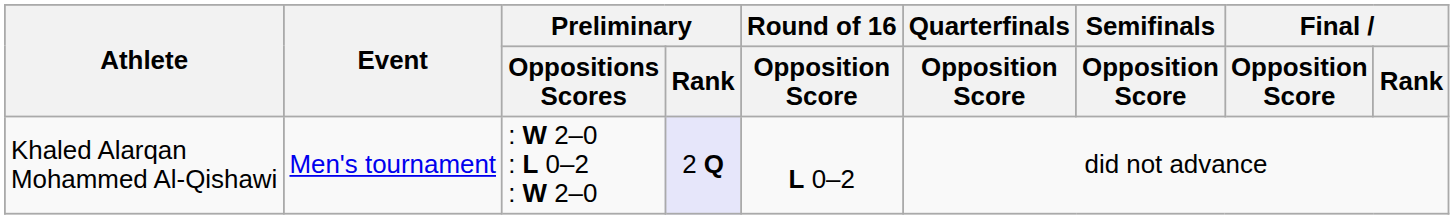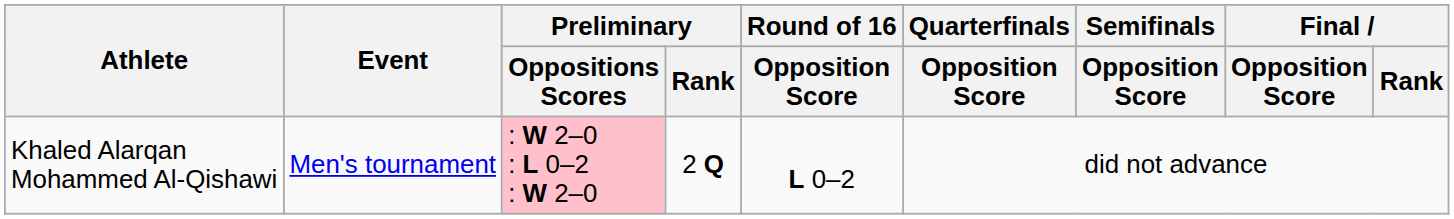(553, 165) no background -> (553, 165) pink background
(703, 165) lavender background -> (703, 165) no background
